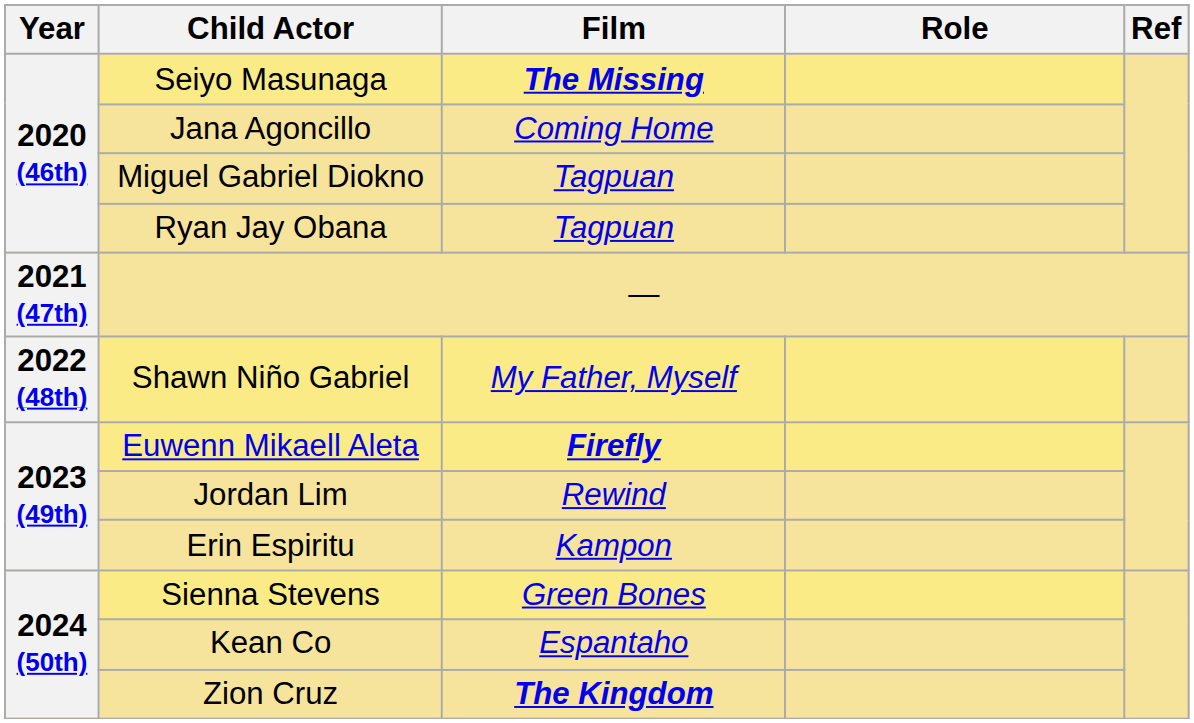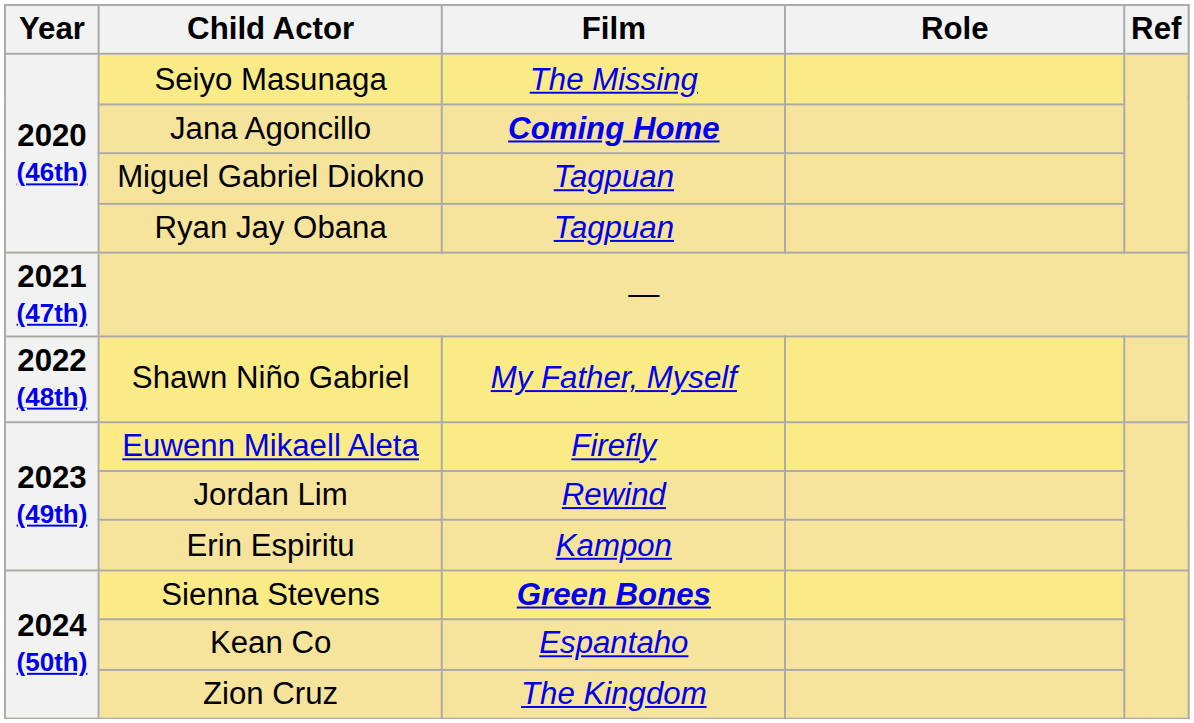(614, 78) bold -> (614, 78) normal
(614, 128) normal -> (614, 128) bold
(614, 445) bold -> (614, 445) normal
(614, 594) normal -> (614, 594) bold
(614, 693) bold -> (614, 693) normal
